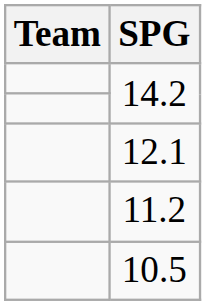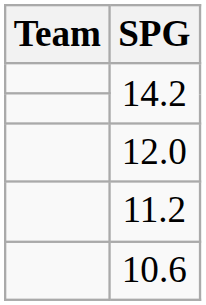(154, 151) 12.1 -> (154, 151) 12.0
(154, 269) 10.5 -> (154, 269) 10.6
